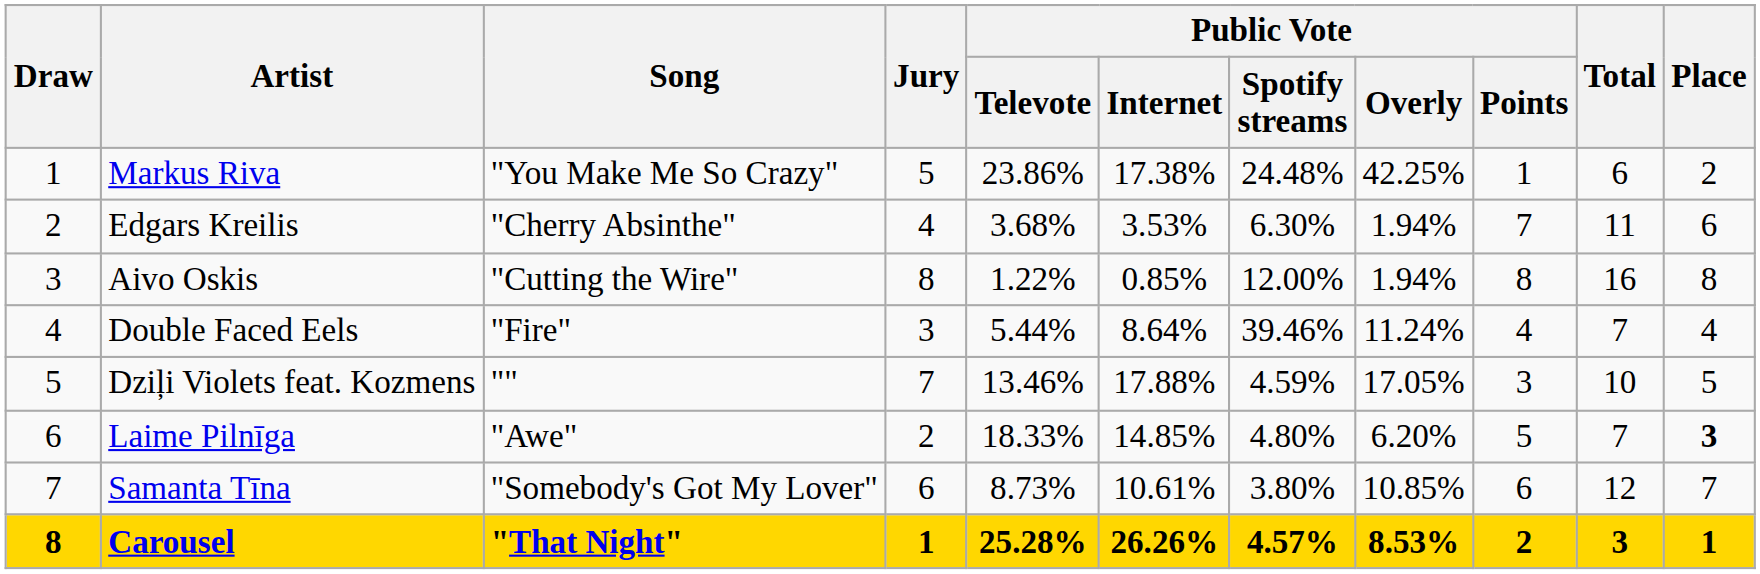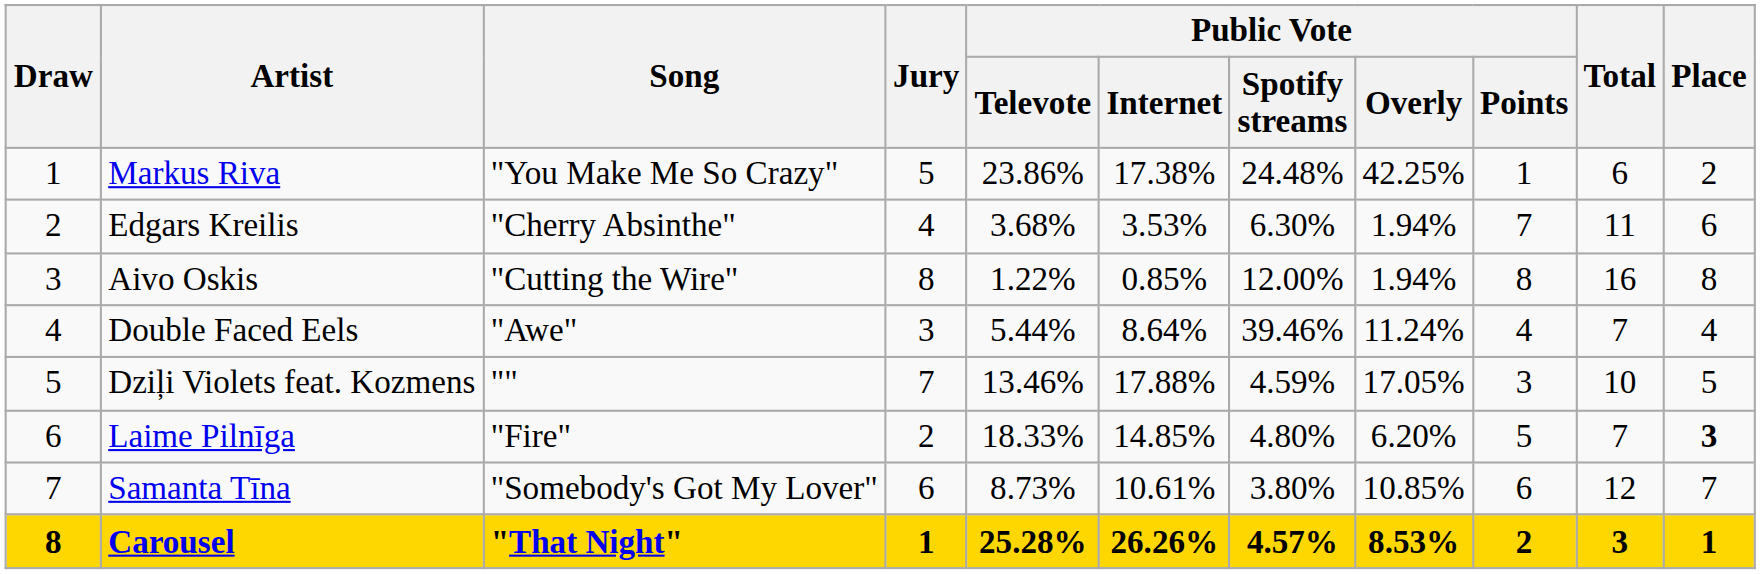(531, 330) "Fire" -> (534, 330) "Awe"
(534, 435) "Awe" -> (531, 435) "Fire"
